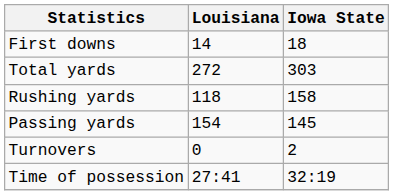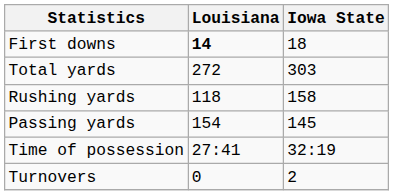(202, 44) normal -> (202, 44) bold
rows swapped: (52, 150) <-> (96, 177)
